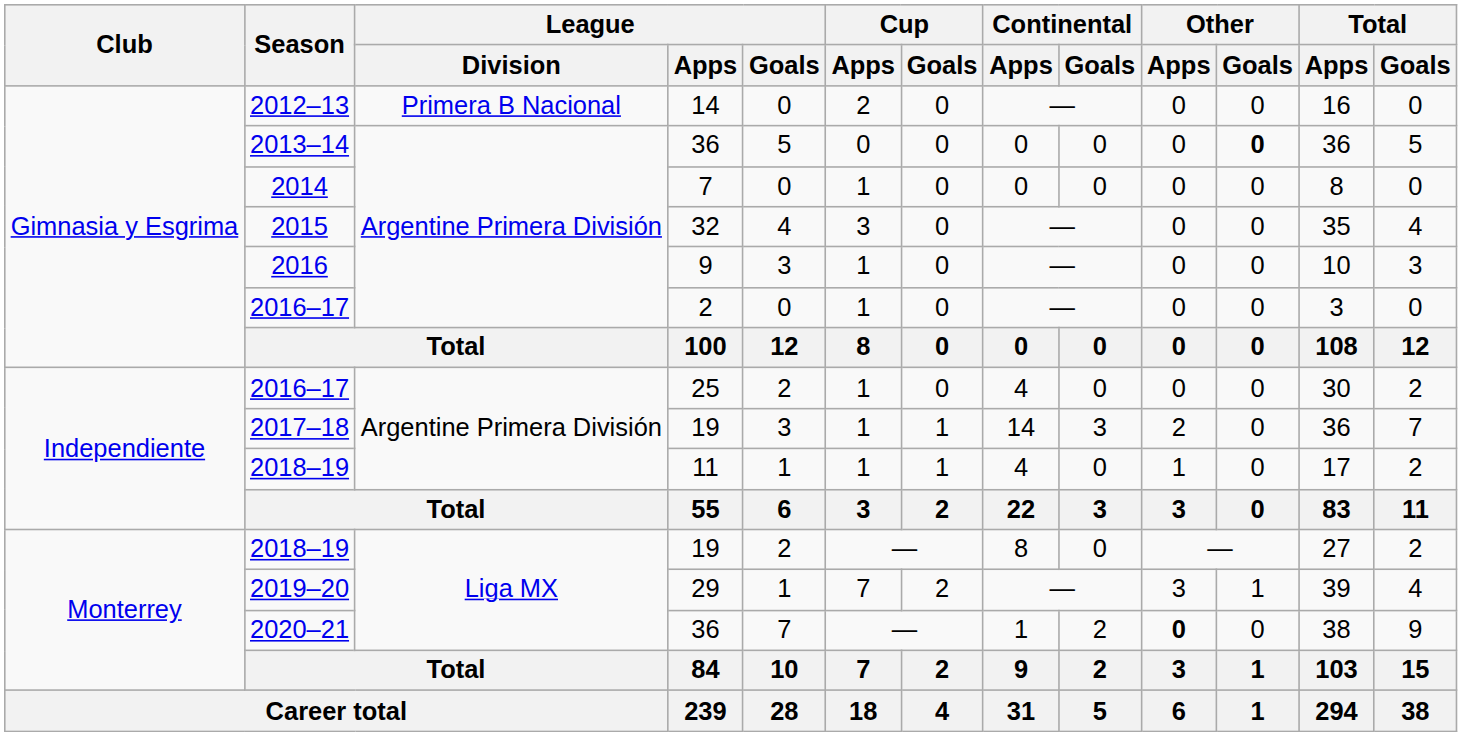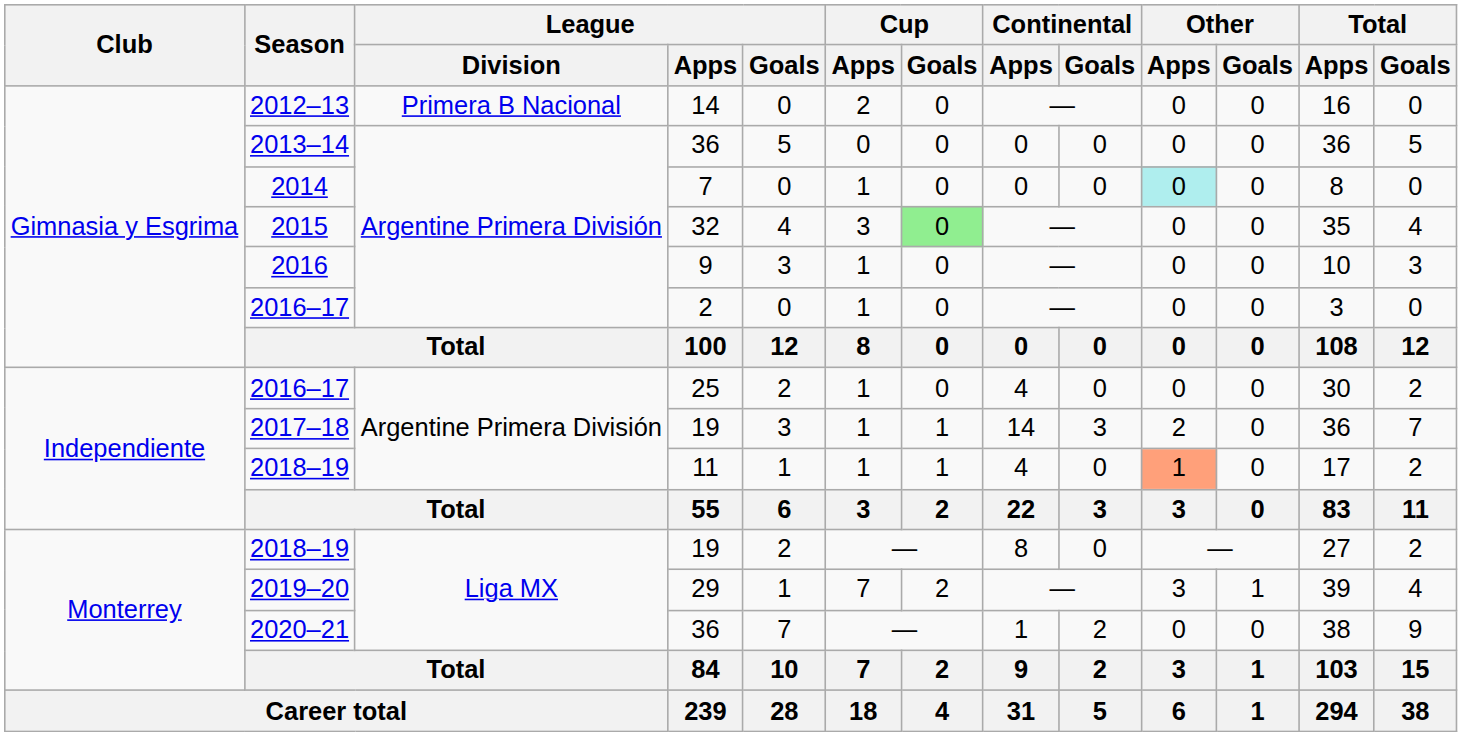(1258, 145) bold -> (1258, 145) normal
(1179, 186) no background -> (1179, 186) paleturquoise background
(942, 226) no background -> (942, 226) lightgreen background
(1179, 468) no background -> (1179, 468) lightsalmon background
(1179, 629) bold -> (1179, 629) normal
